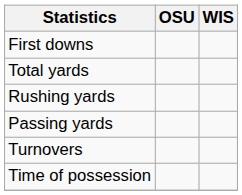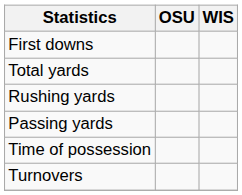rows swapped: (46, 150) <-> (80, 176)
